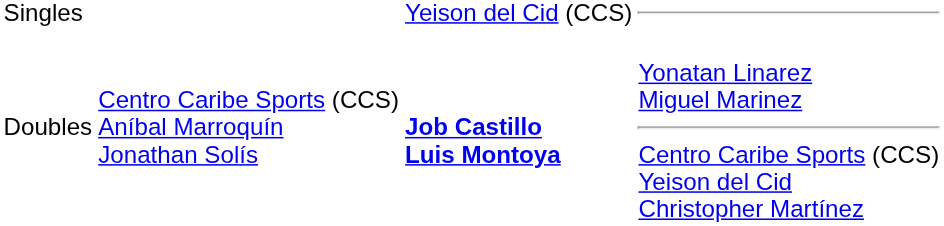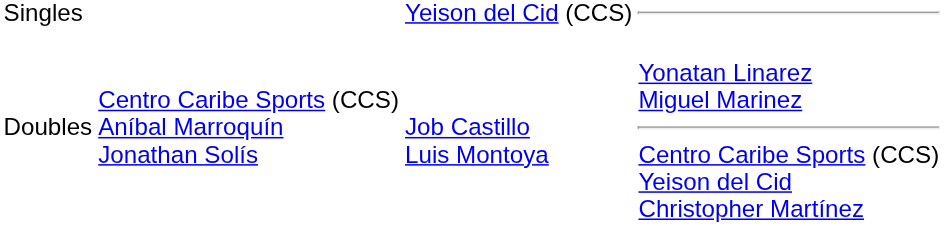(483, 141) bold -> (477, 141) normal
